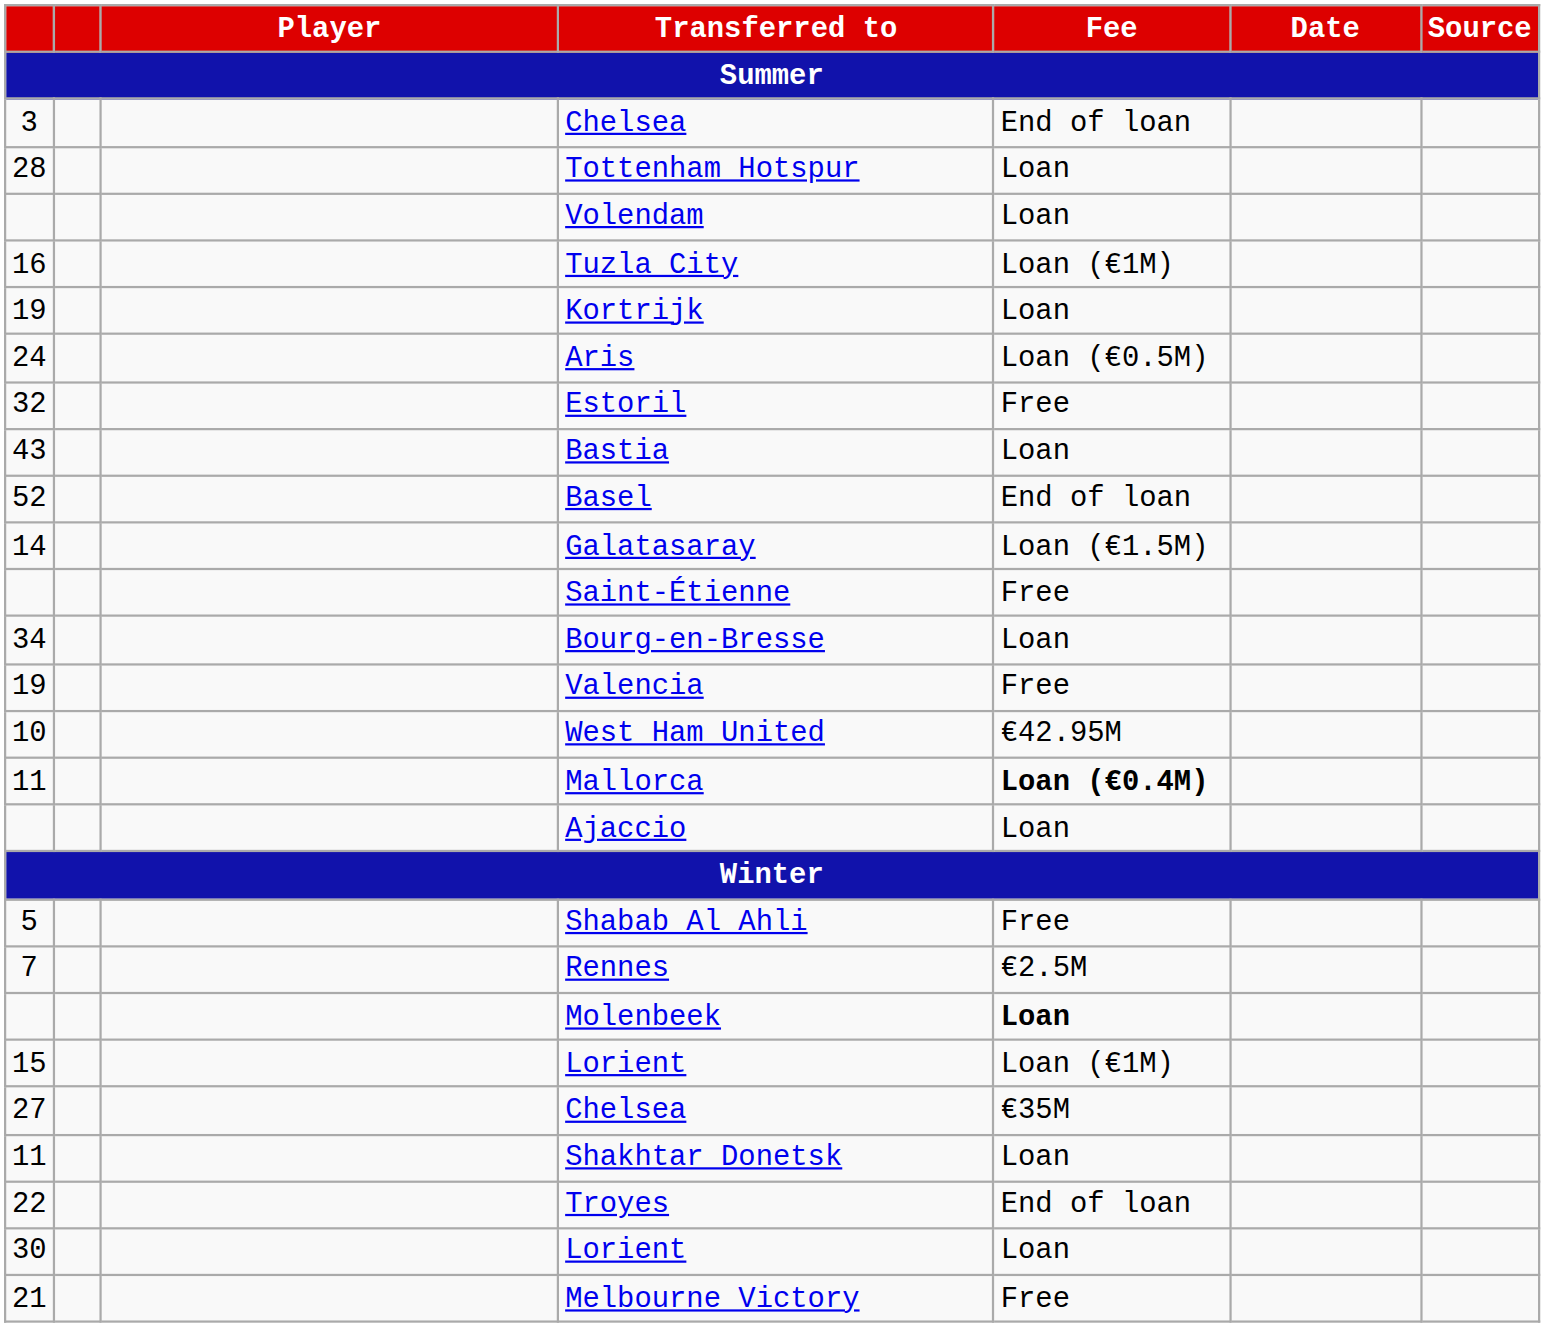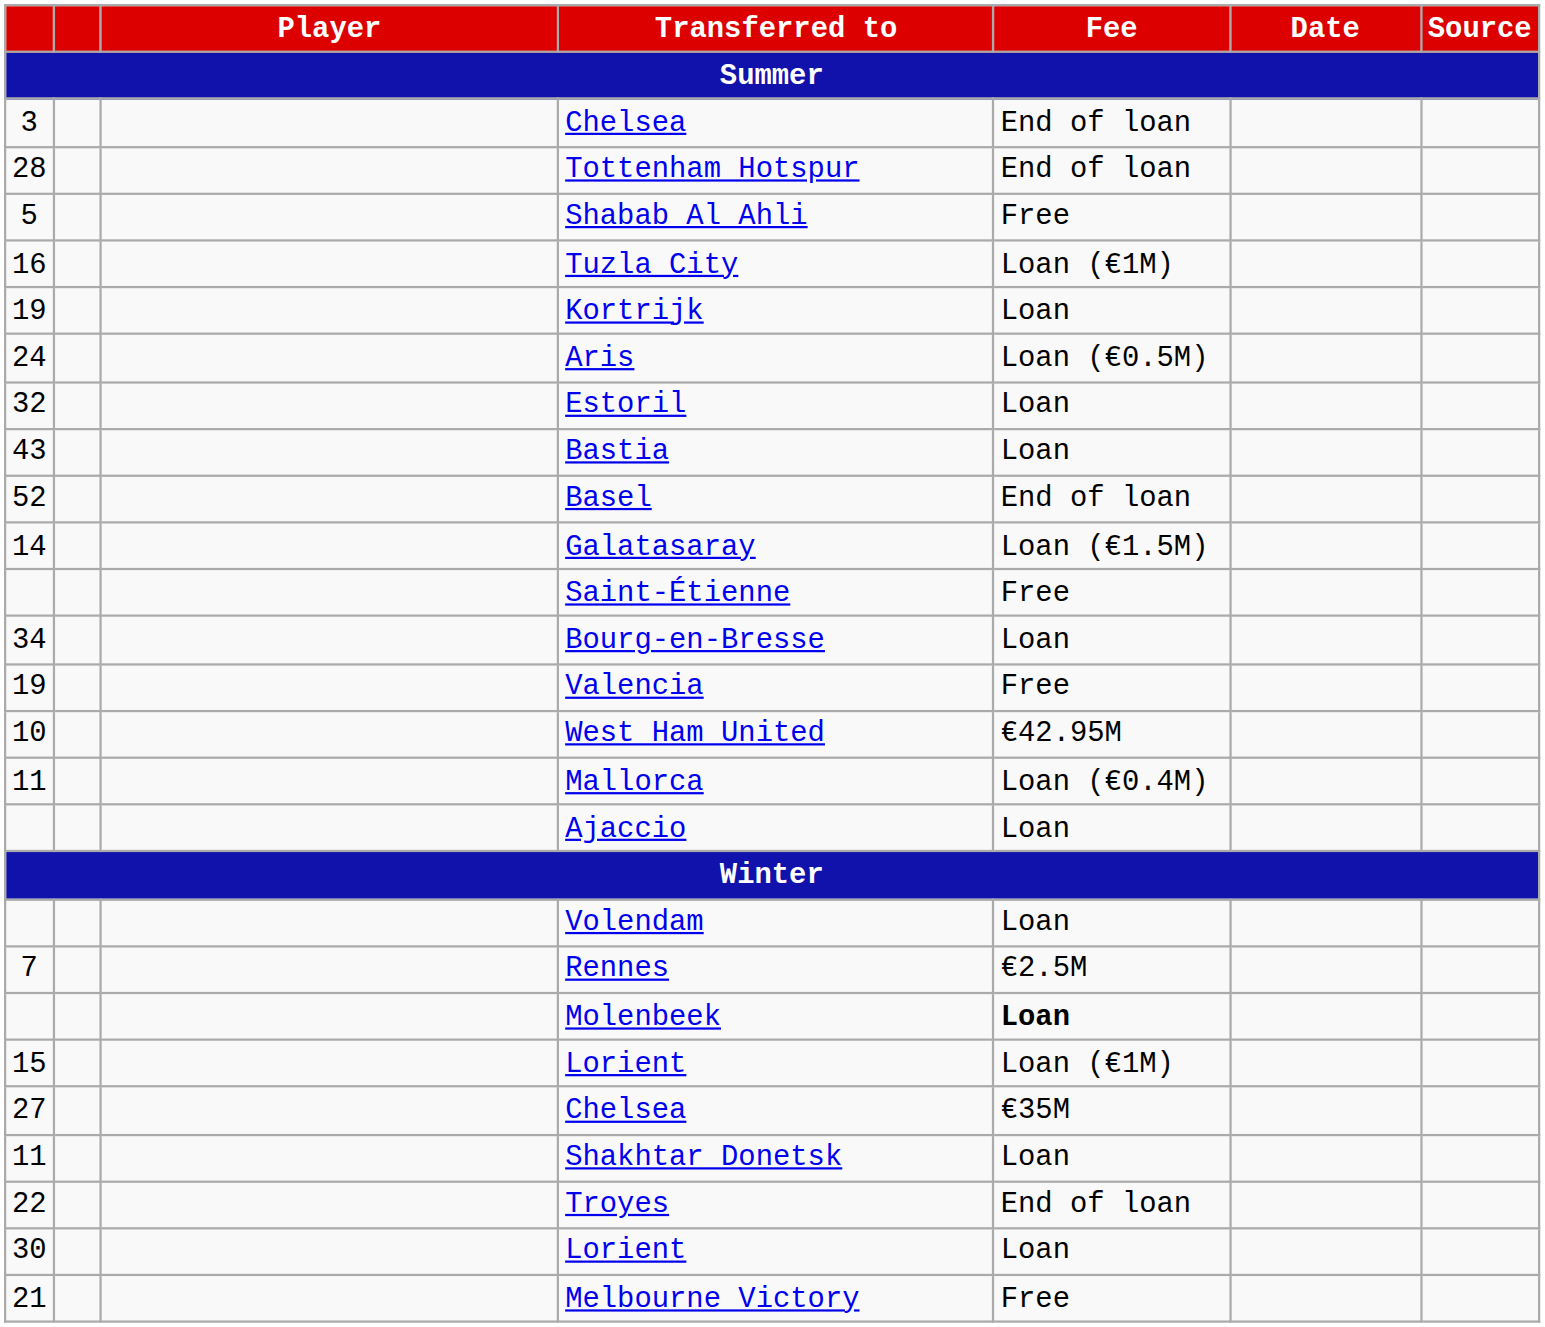(1035, 170) Loan -> (1096, 170) End of loan
rows swapped: (29, 922) <-> (29, 217)
(1035, 405) Free -> (1035, 405) Loan
(1105, 781) bold -> (1105, 781) normal
